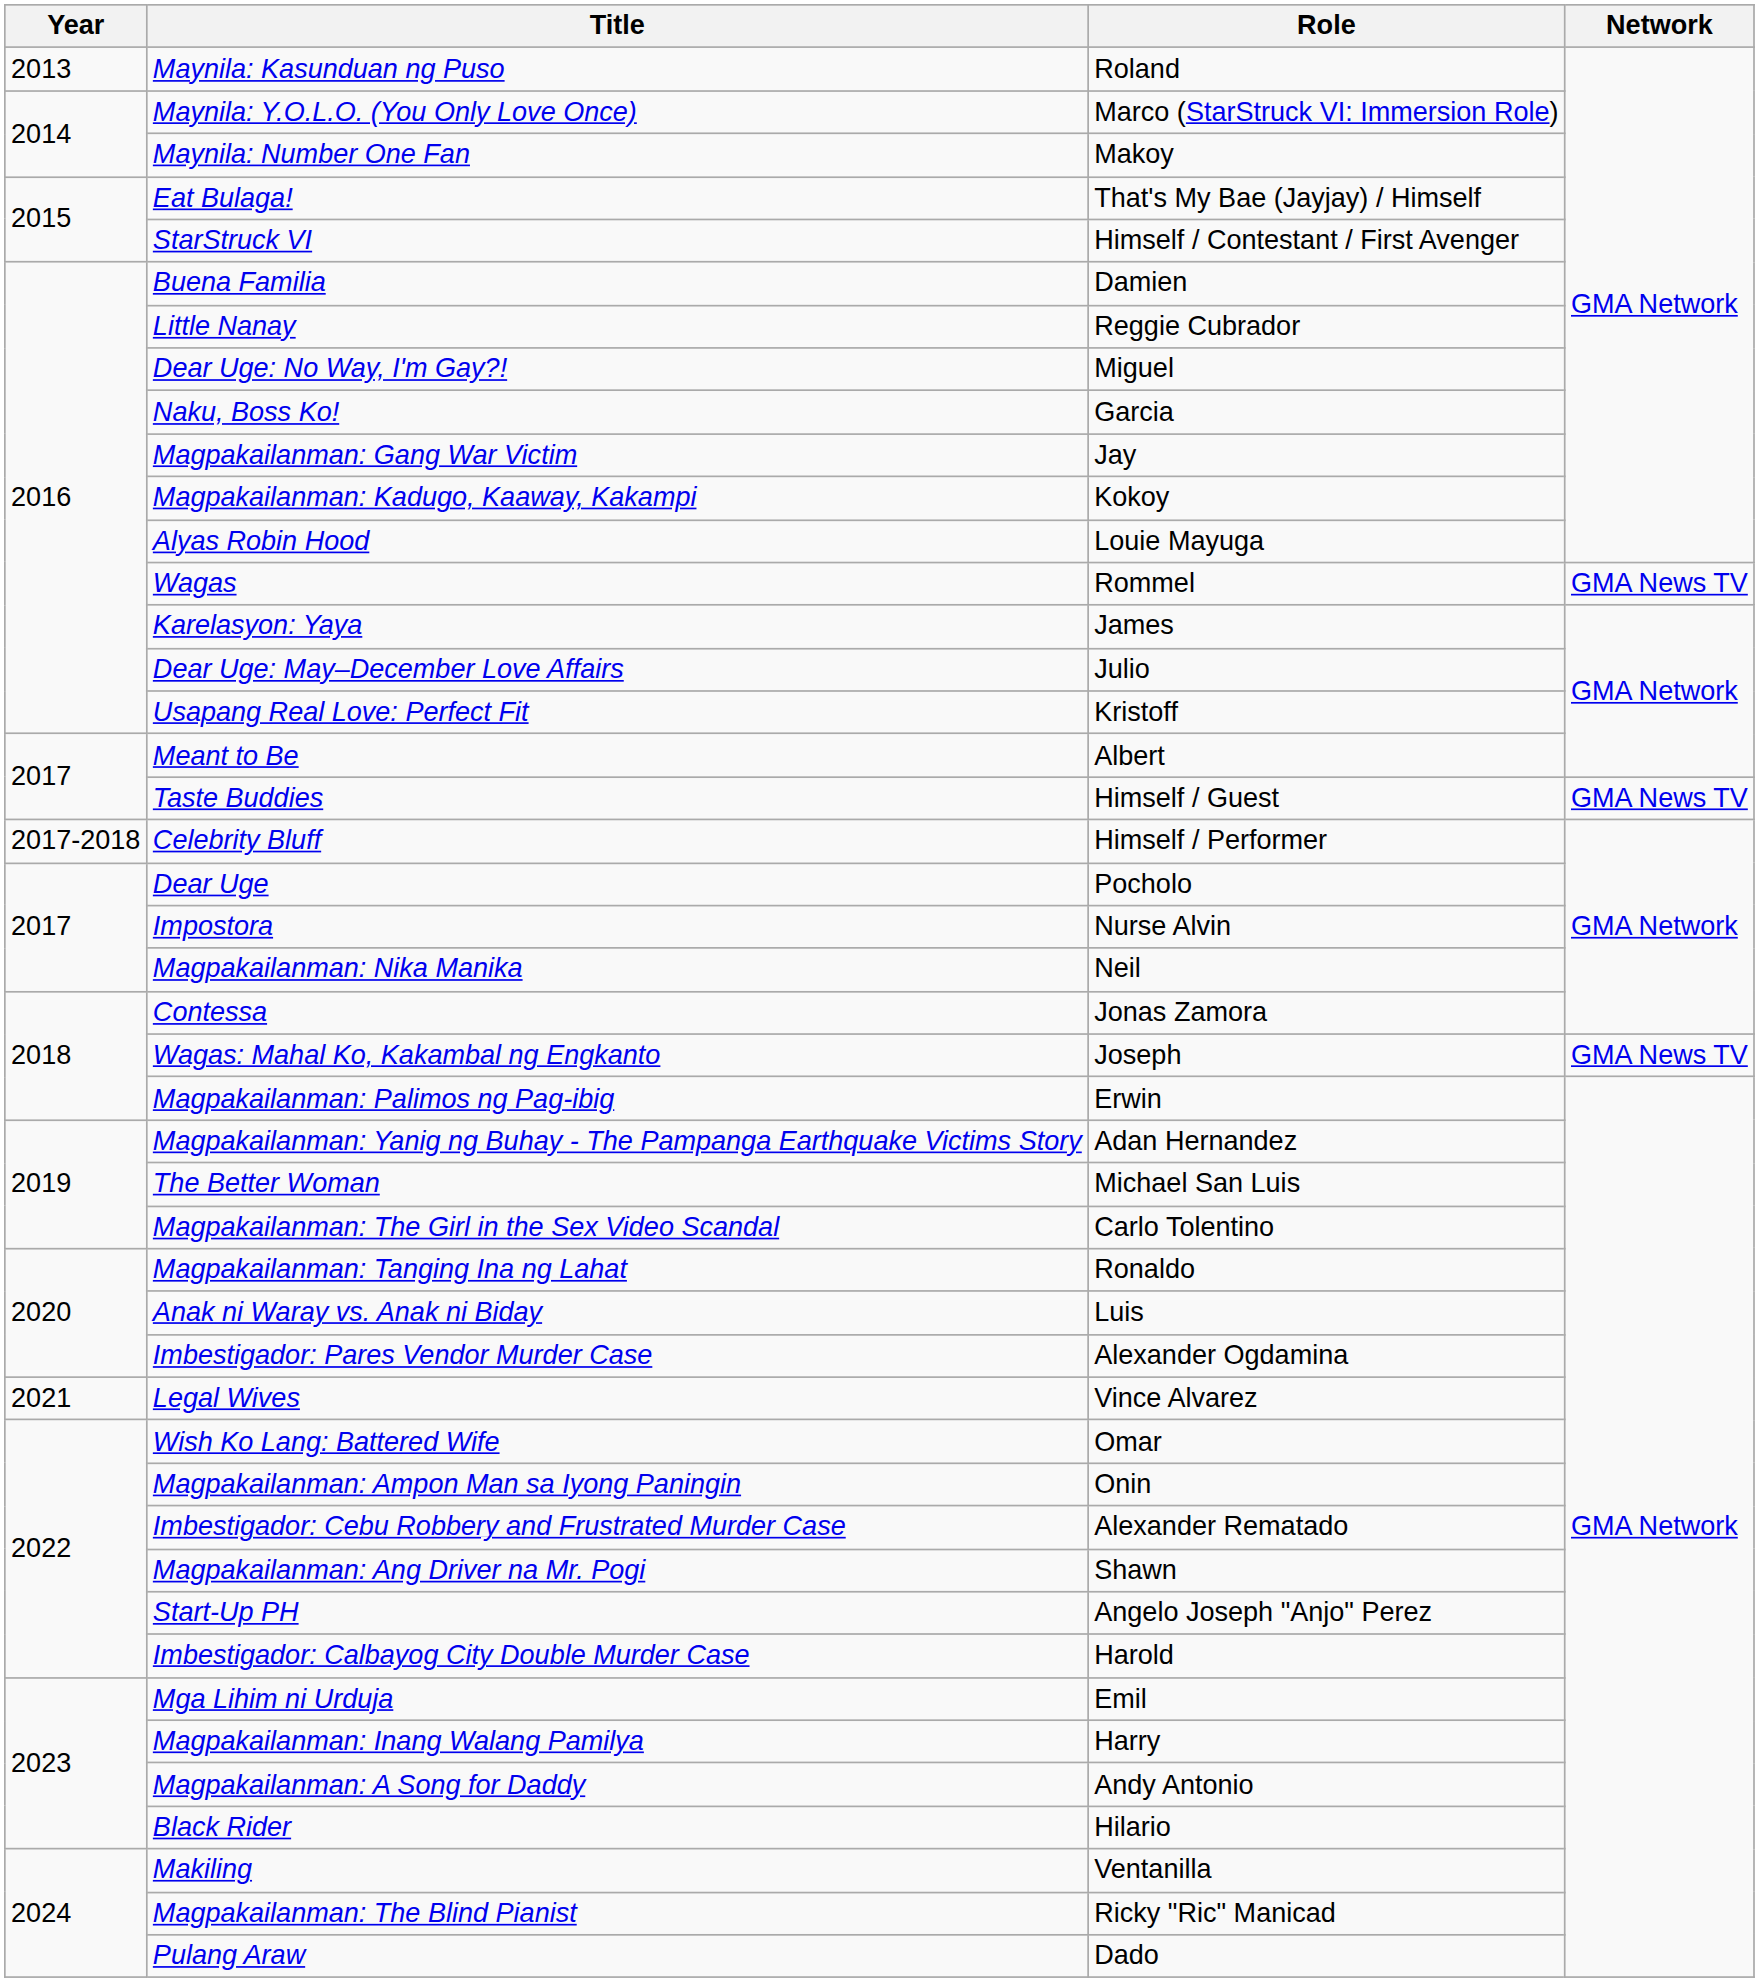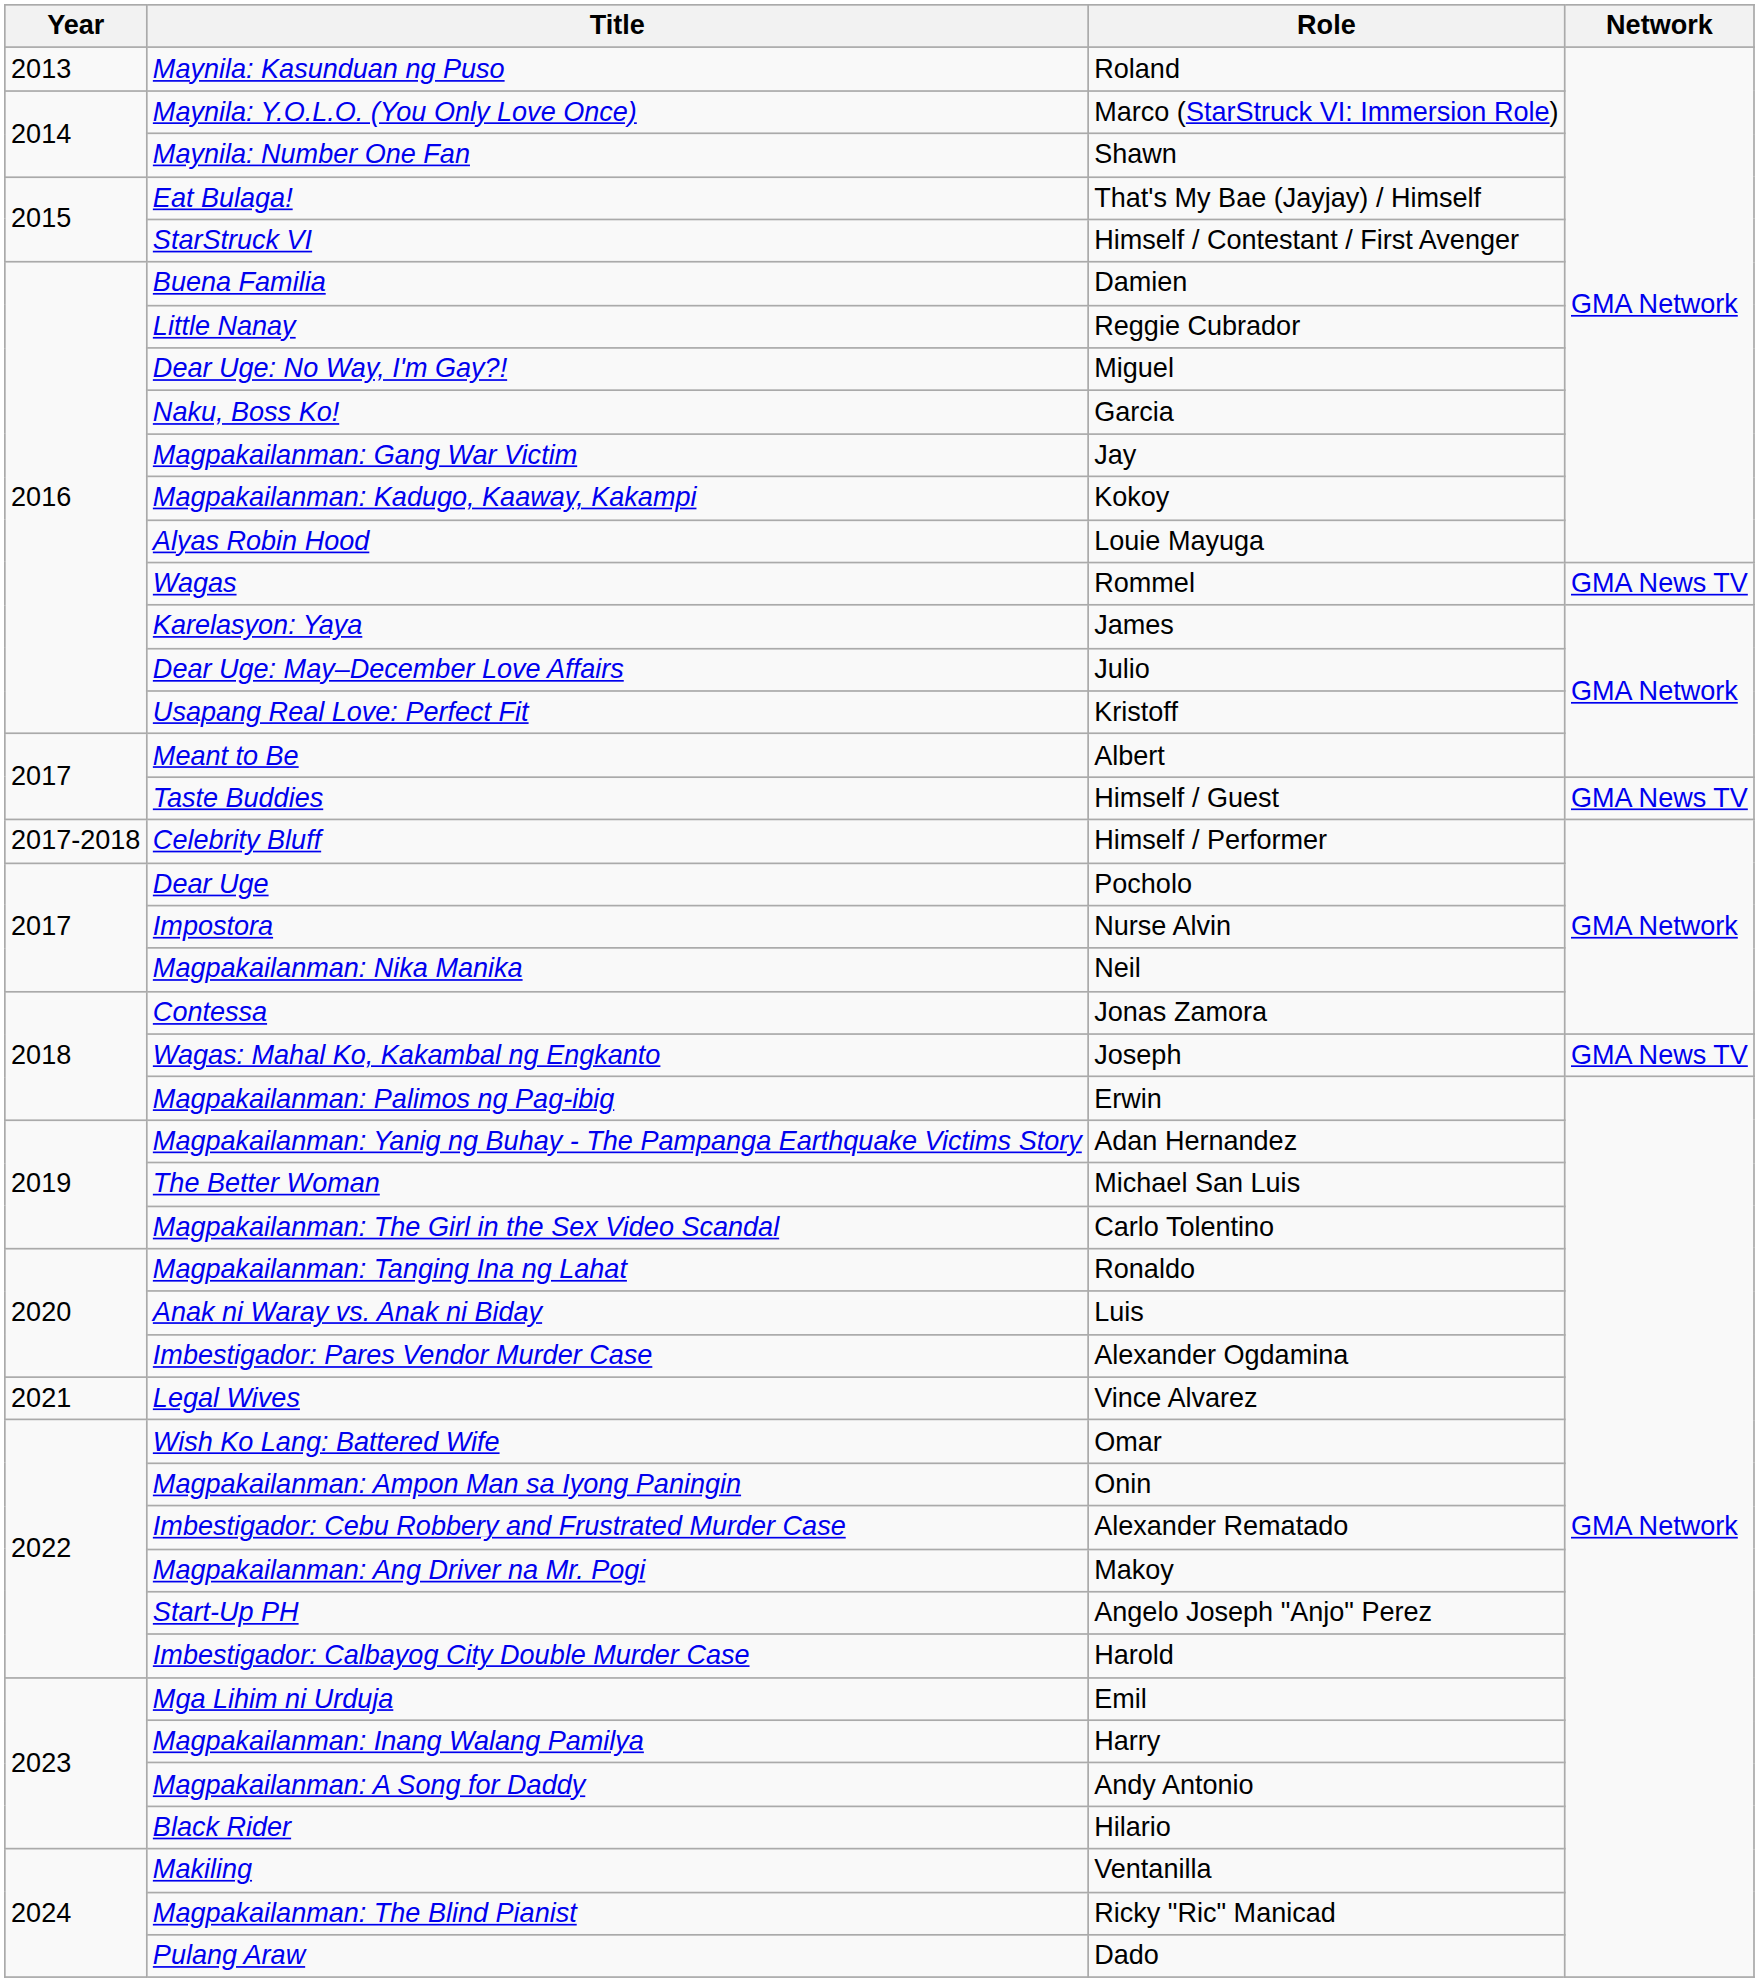(1134, 154) Makoy -> (1136, 154) Shawn
(1136, 1569) Shawn -> (1134, 1569) Makoy
